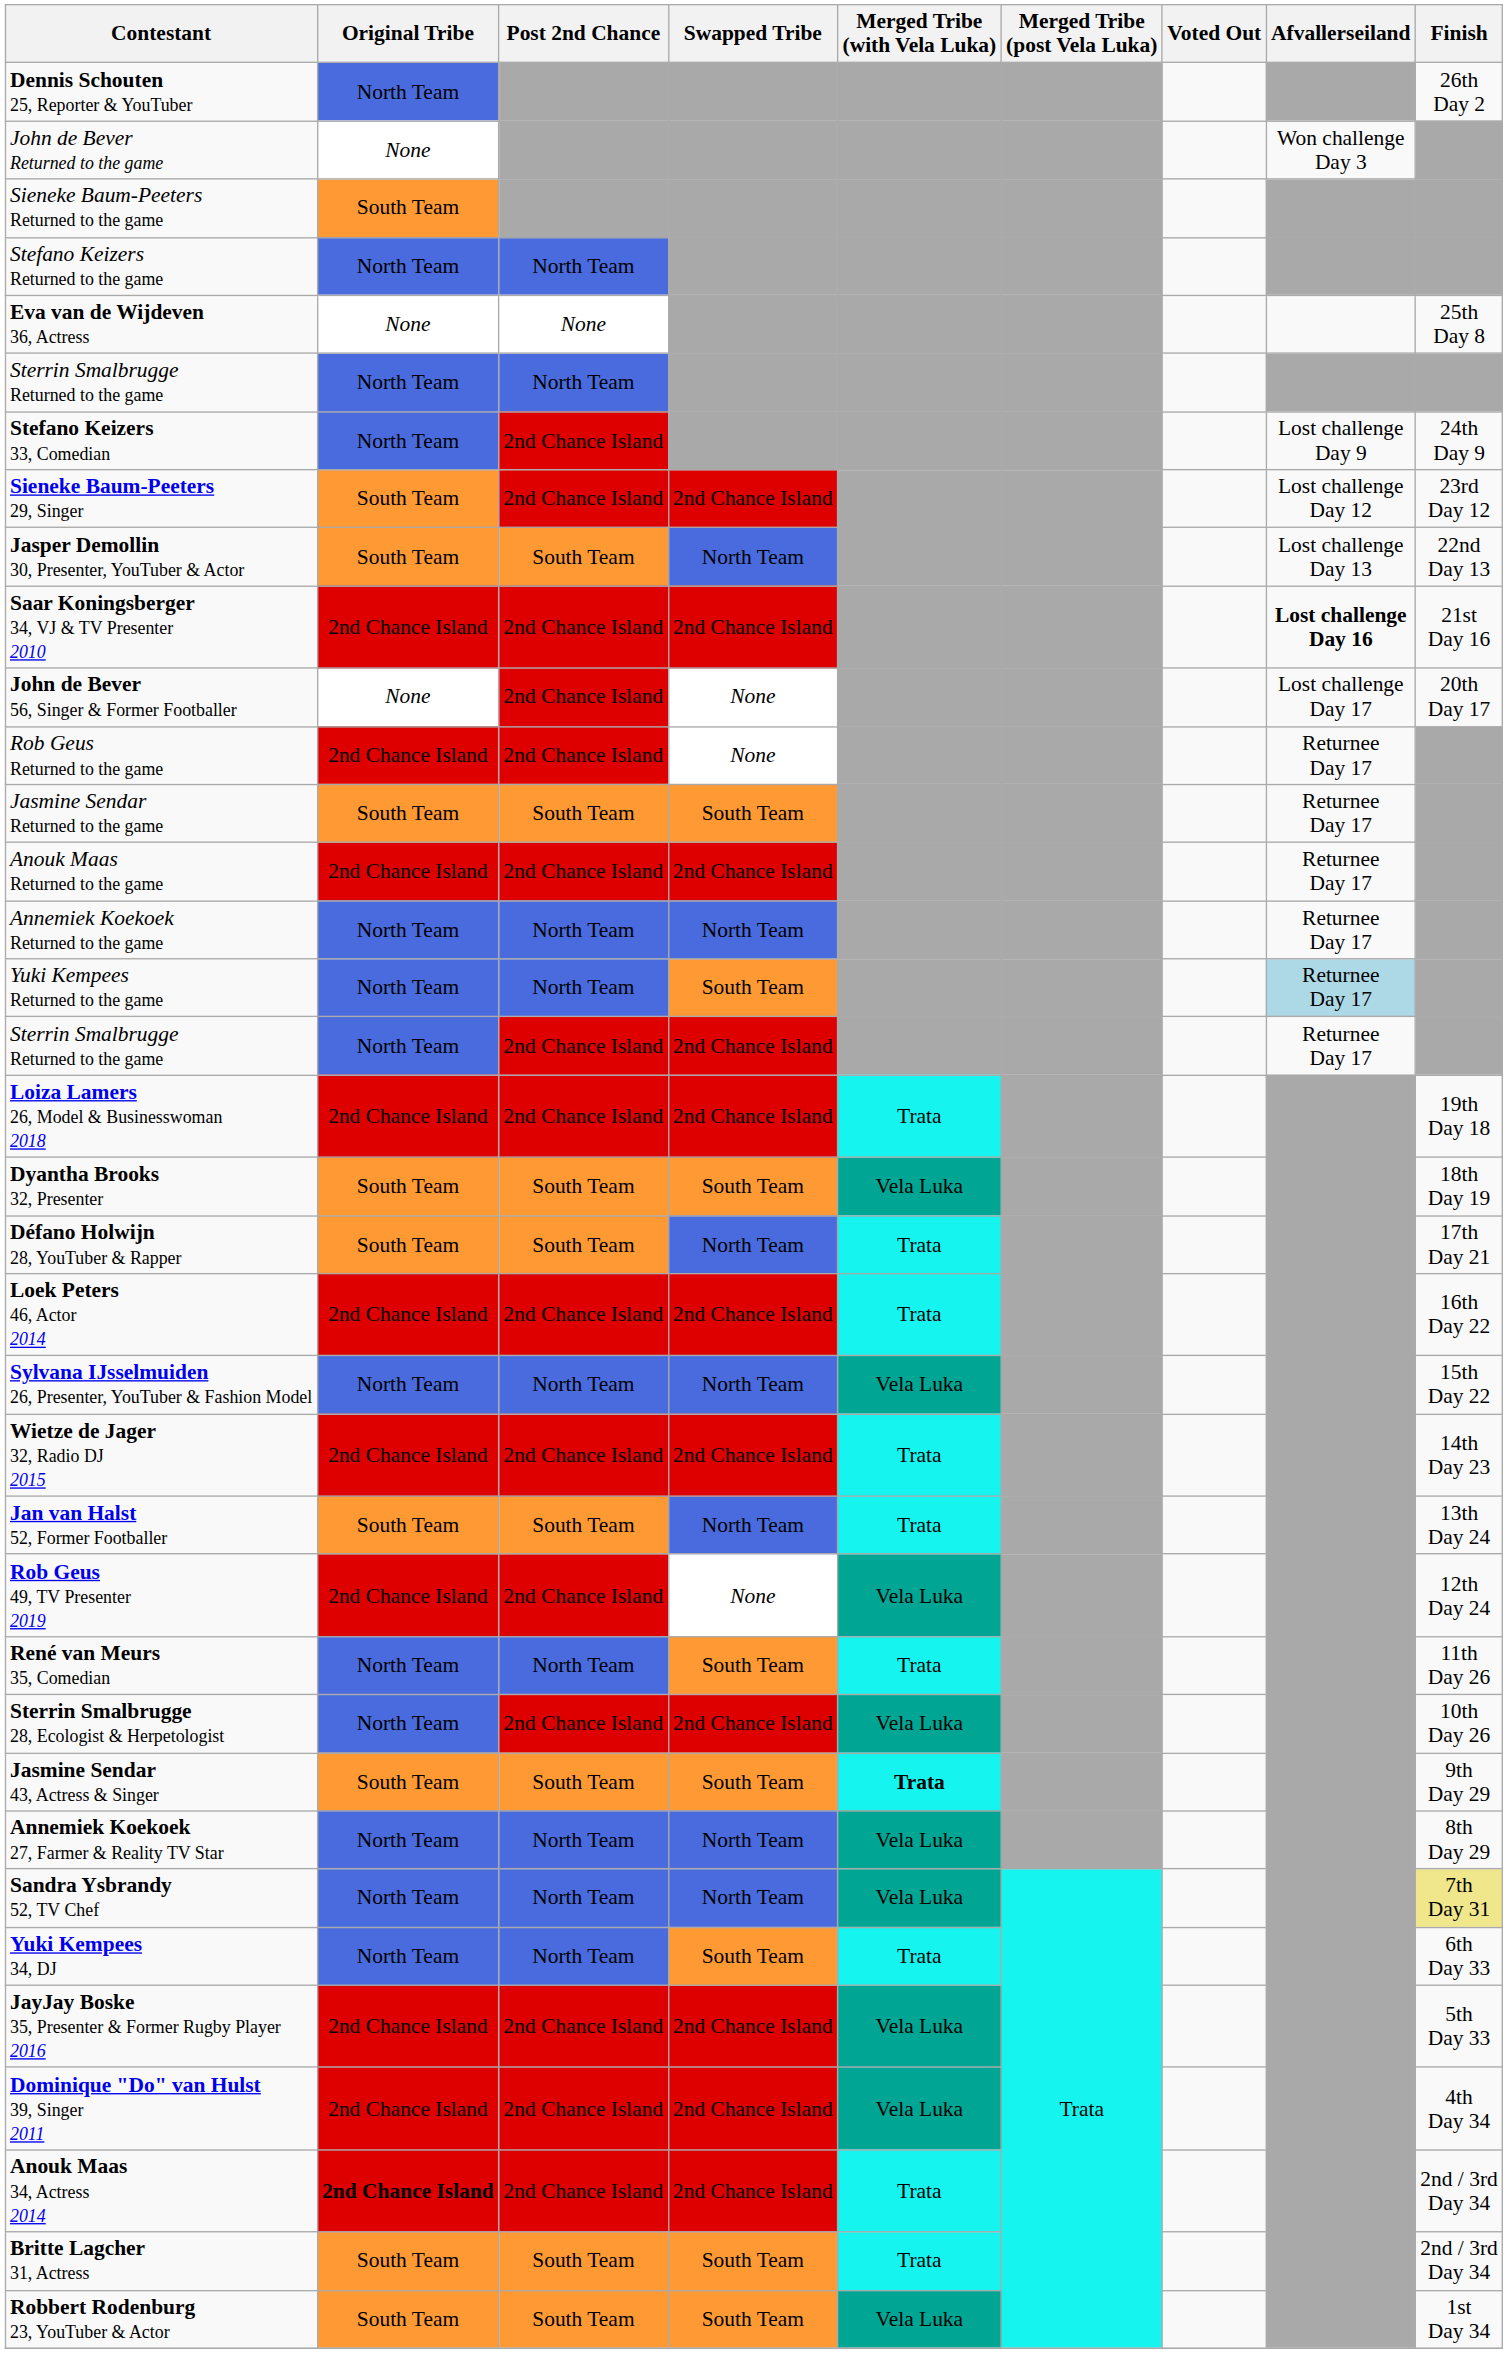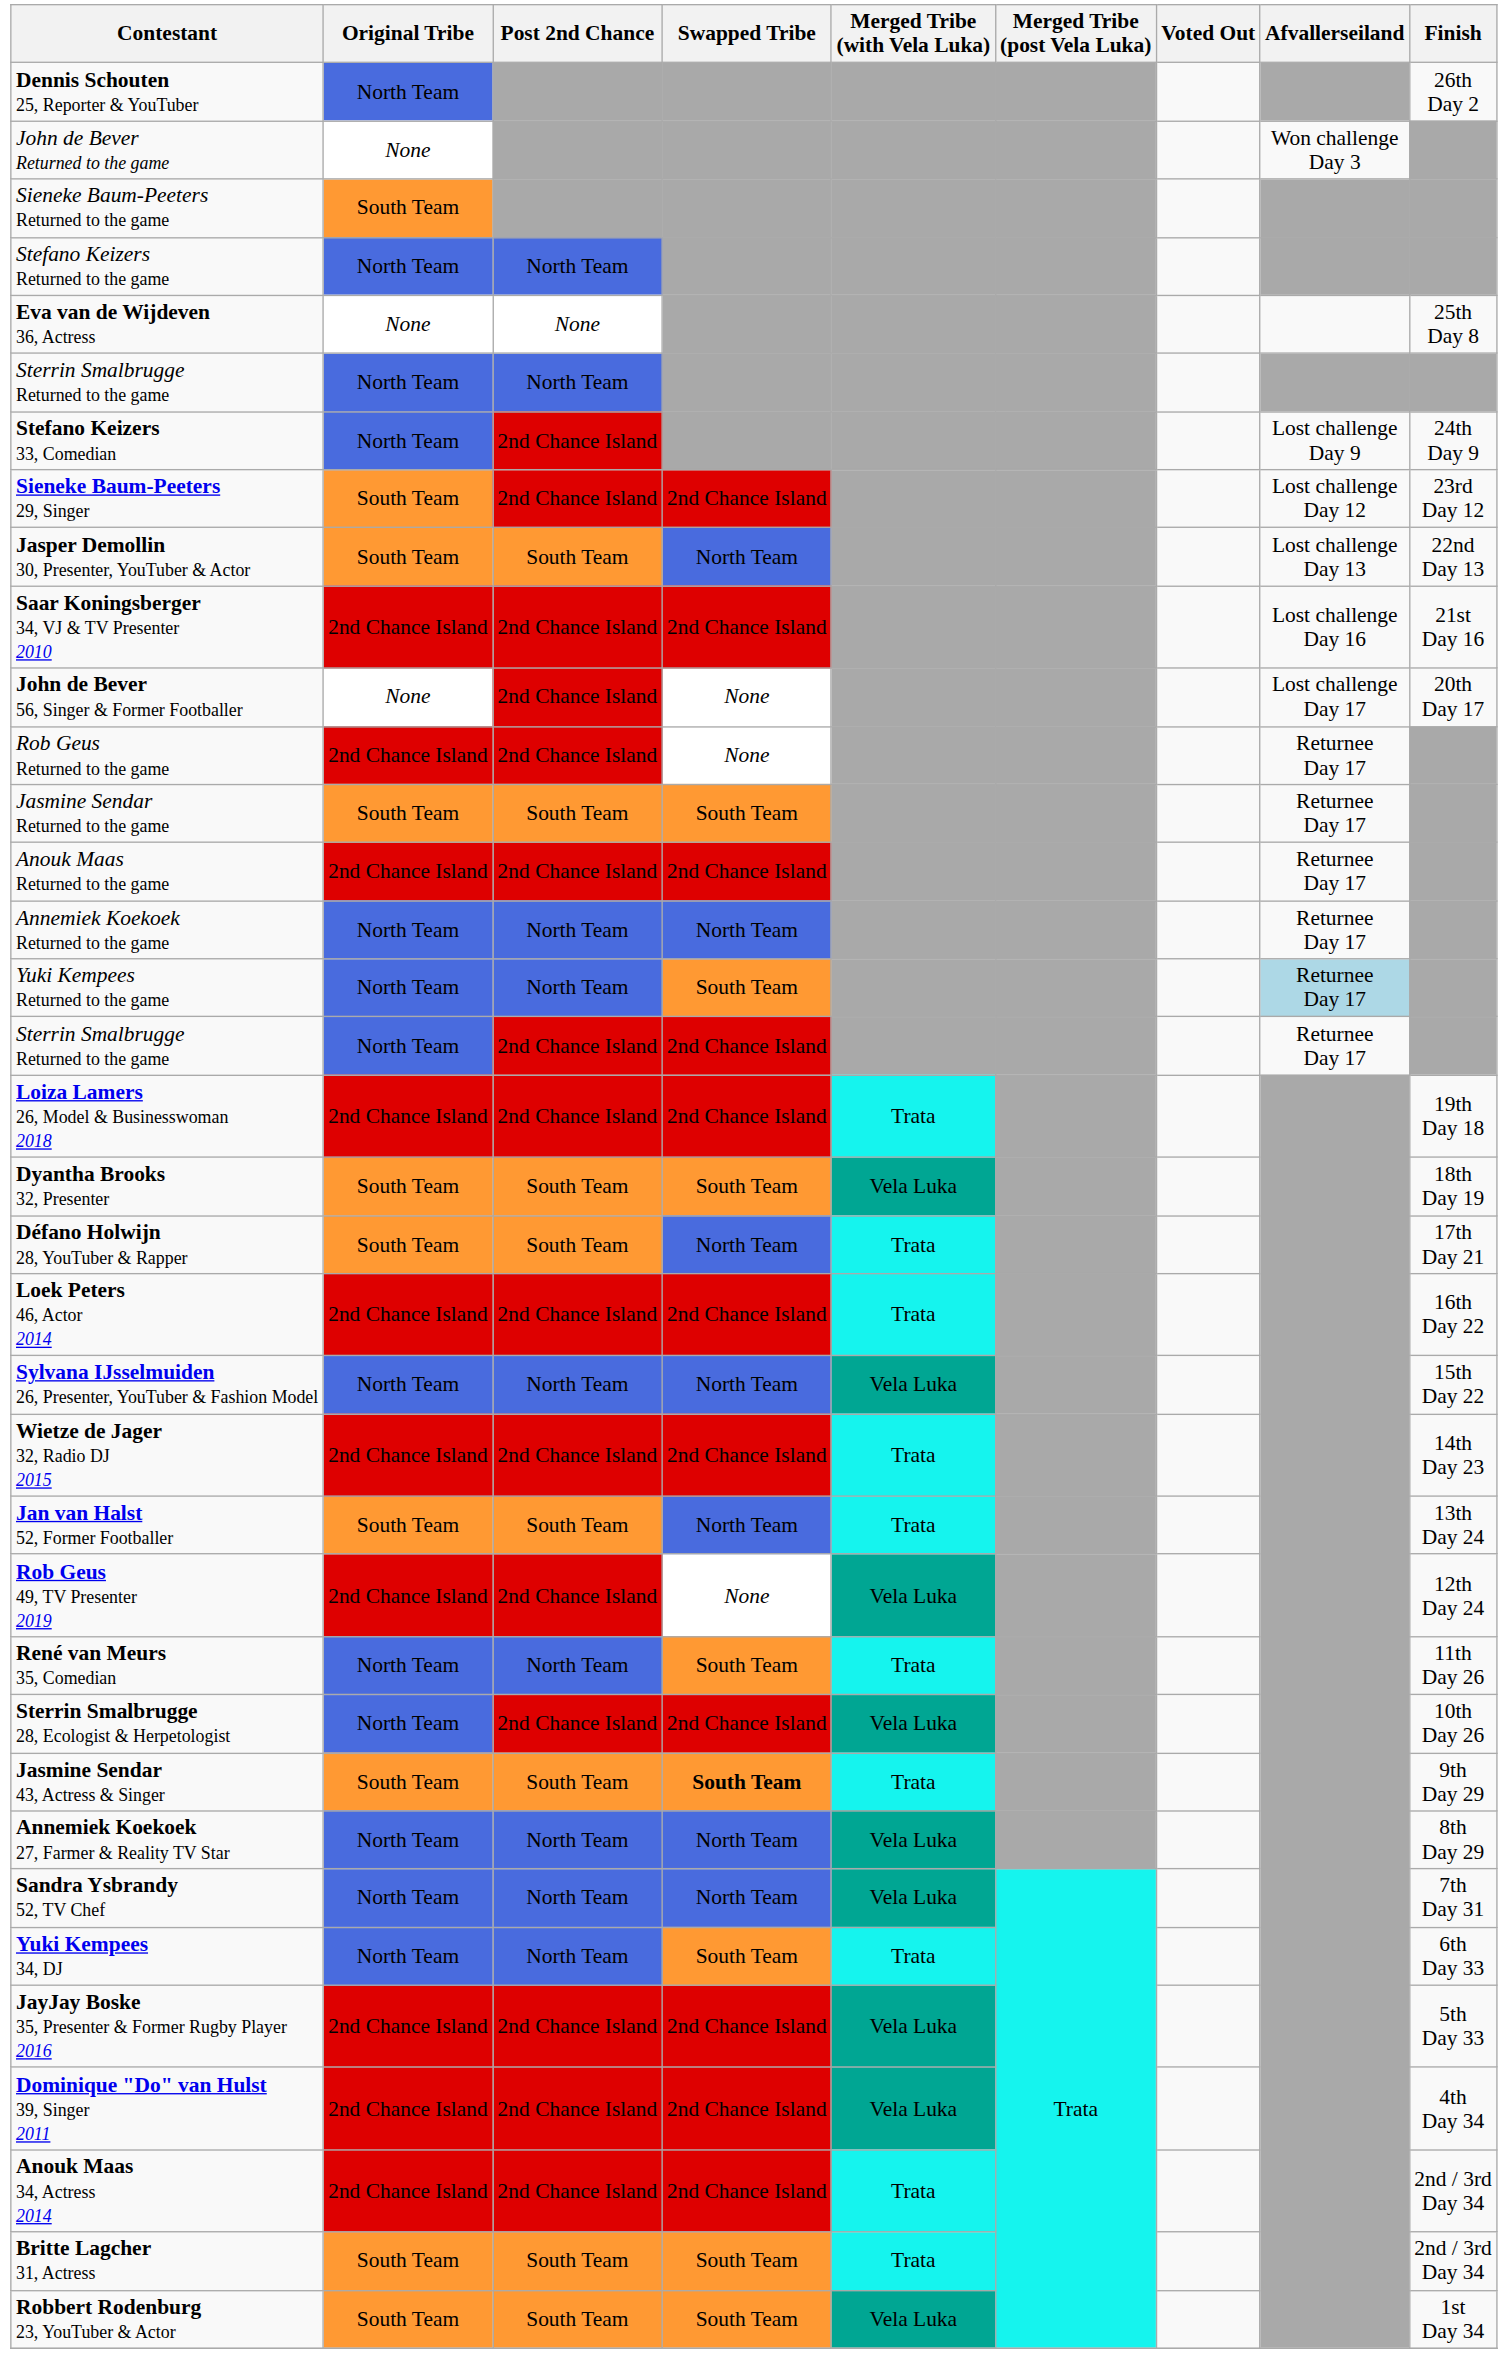(1341, 626) bold -> (1335, 626) normal
(753, 1781) normal -> (747, 1781) bold
(919, 1781) bold -> (913, 1781) normal
(1459, 1897) khaki background -> (1453, 1897) no background
(408, 2190) bold -> (408, 2190) normal
